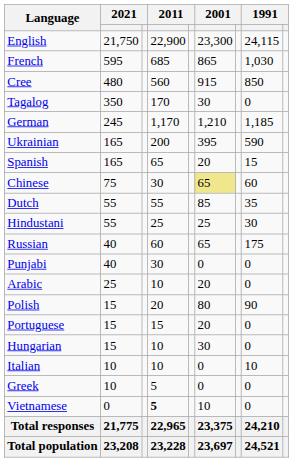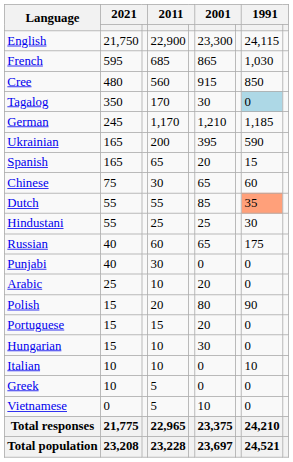(248, 101) no background -> (248, 101) lightblue background
(204, 182) khaki background -> (204, 182) no background
(251, 203) no background -> (251, 203) lightsalmon background
(154, 406) bold -> (154, 406) normal
